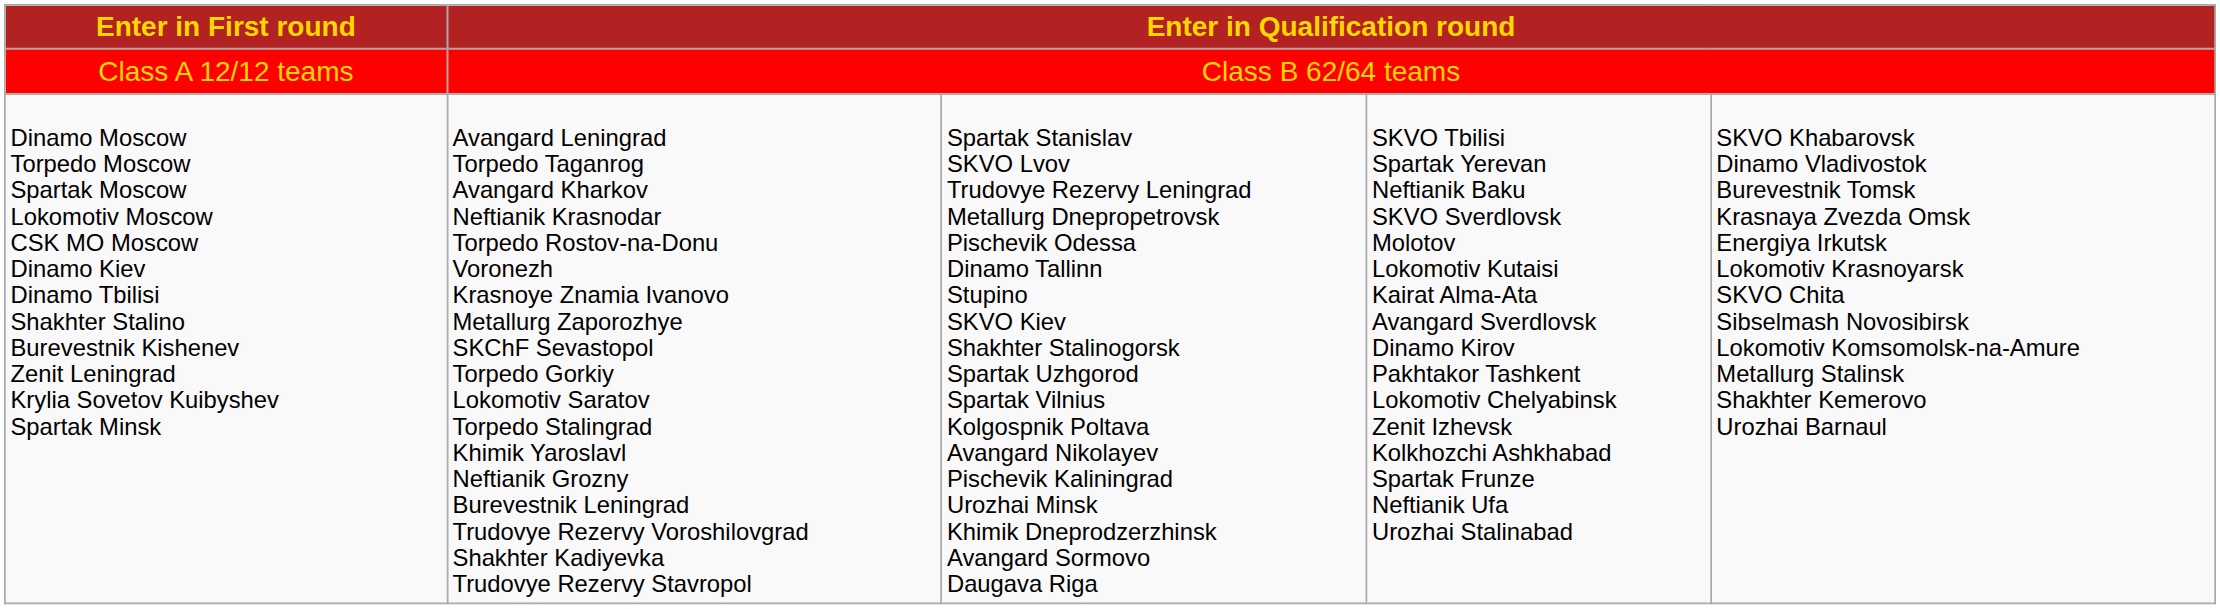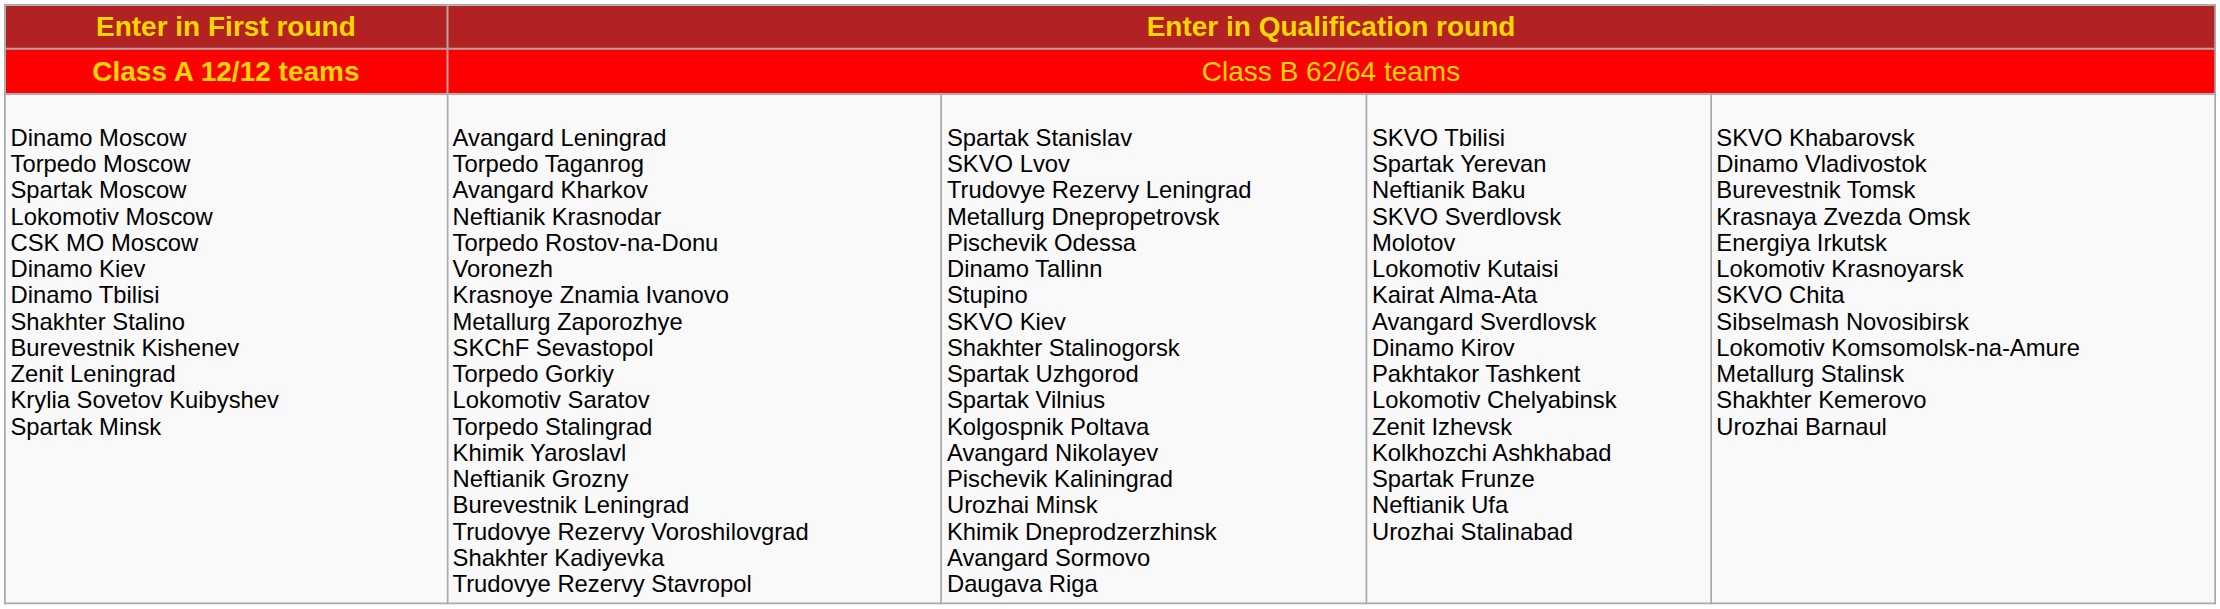(226, 71) normal -> (226, 71) bold
